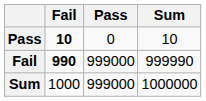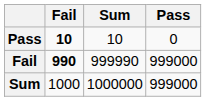columns swapped: (111, 15) <-> (169, 15)
